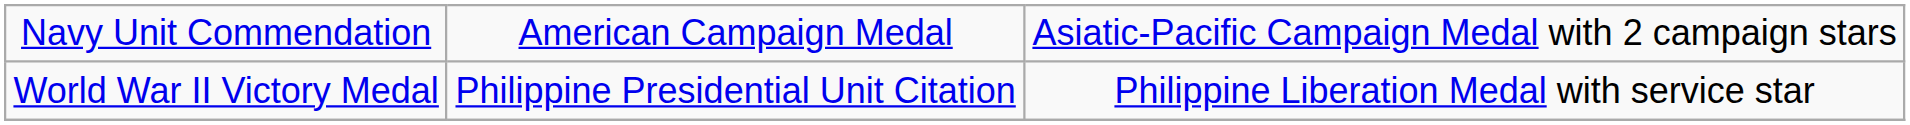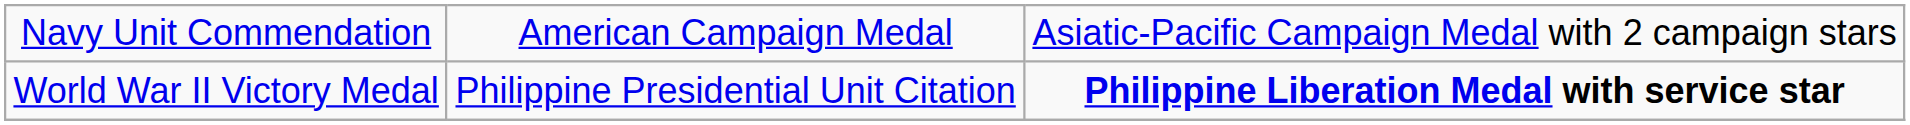(1465, 90) normal -> (1465, 90) bold
